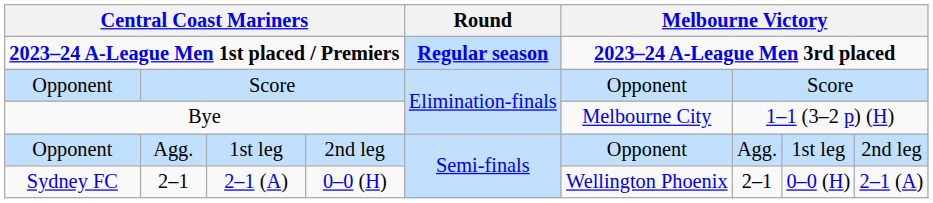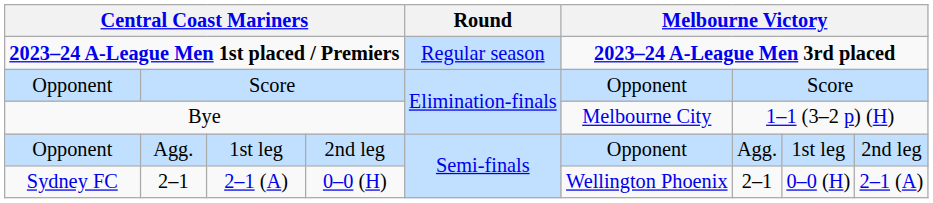(483, 52) bold -> (483, 52) normal
